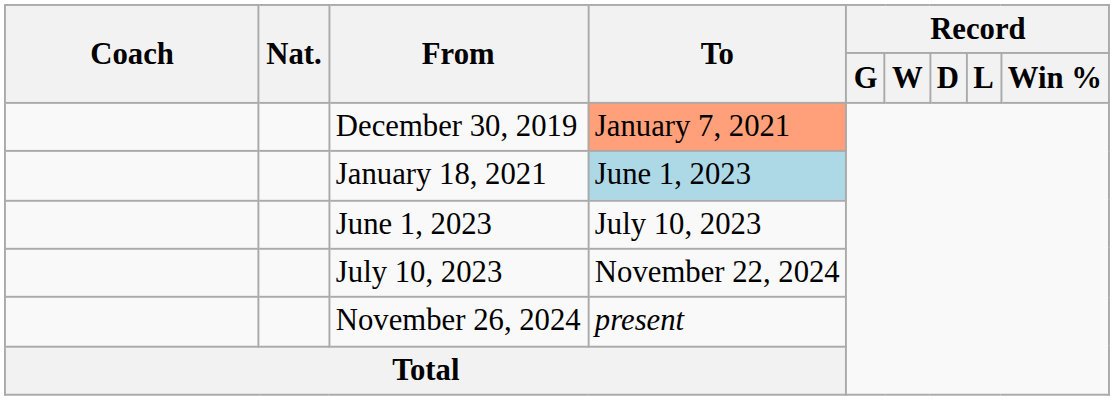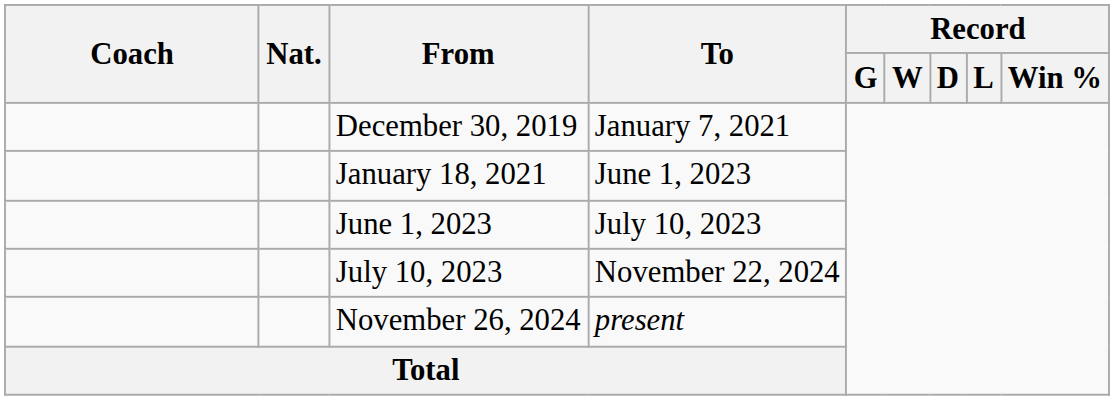(693, 126) lightsalmon background -> (693, 126) no background
(673, 175) lightblue background -> (673, 175) no background
